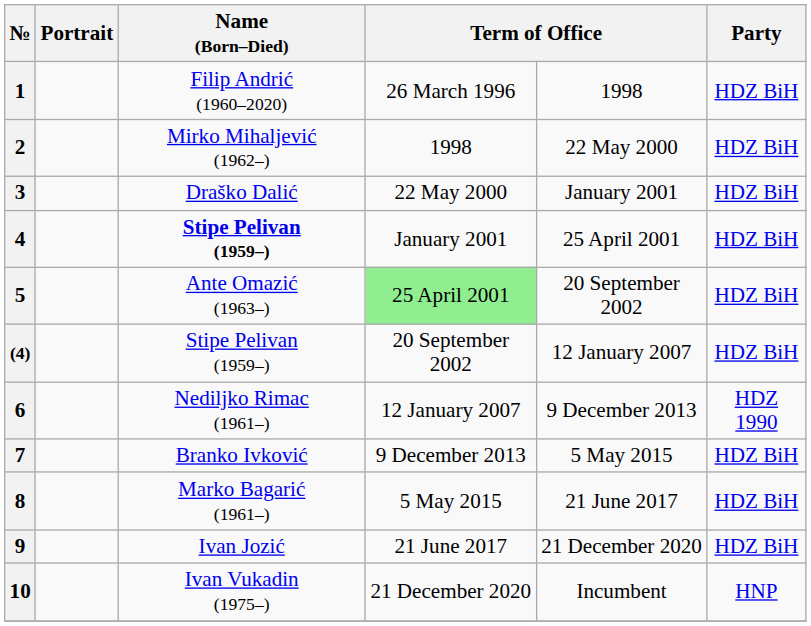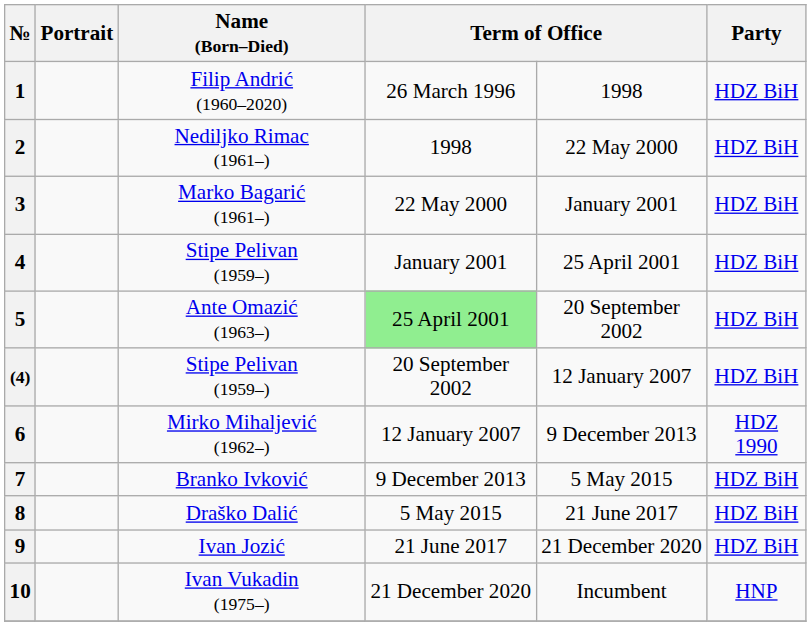(242, 147) Mirko Mihaljević (1962–) -> (242, 147) Nediljko Rimac (1961–)
(242, 193) Draško Dalić -> (242, 204) Marko Bagarić (1961–)
(242, 238) bold -> (242, 262) normal
(242, 410) Nediljko Rimac (1961–) -> (242, 433) Mirko Mihaljević (1962–)
(242, 500) Marko Bagarić (1961–) -> (242, 512) Draško Dalić
